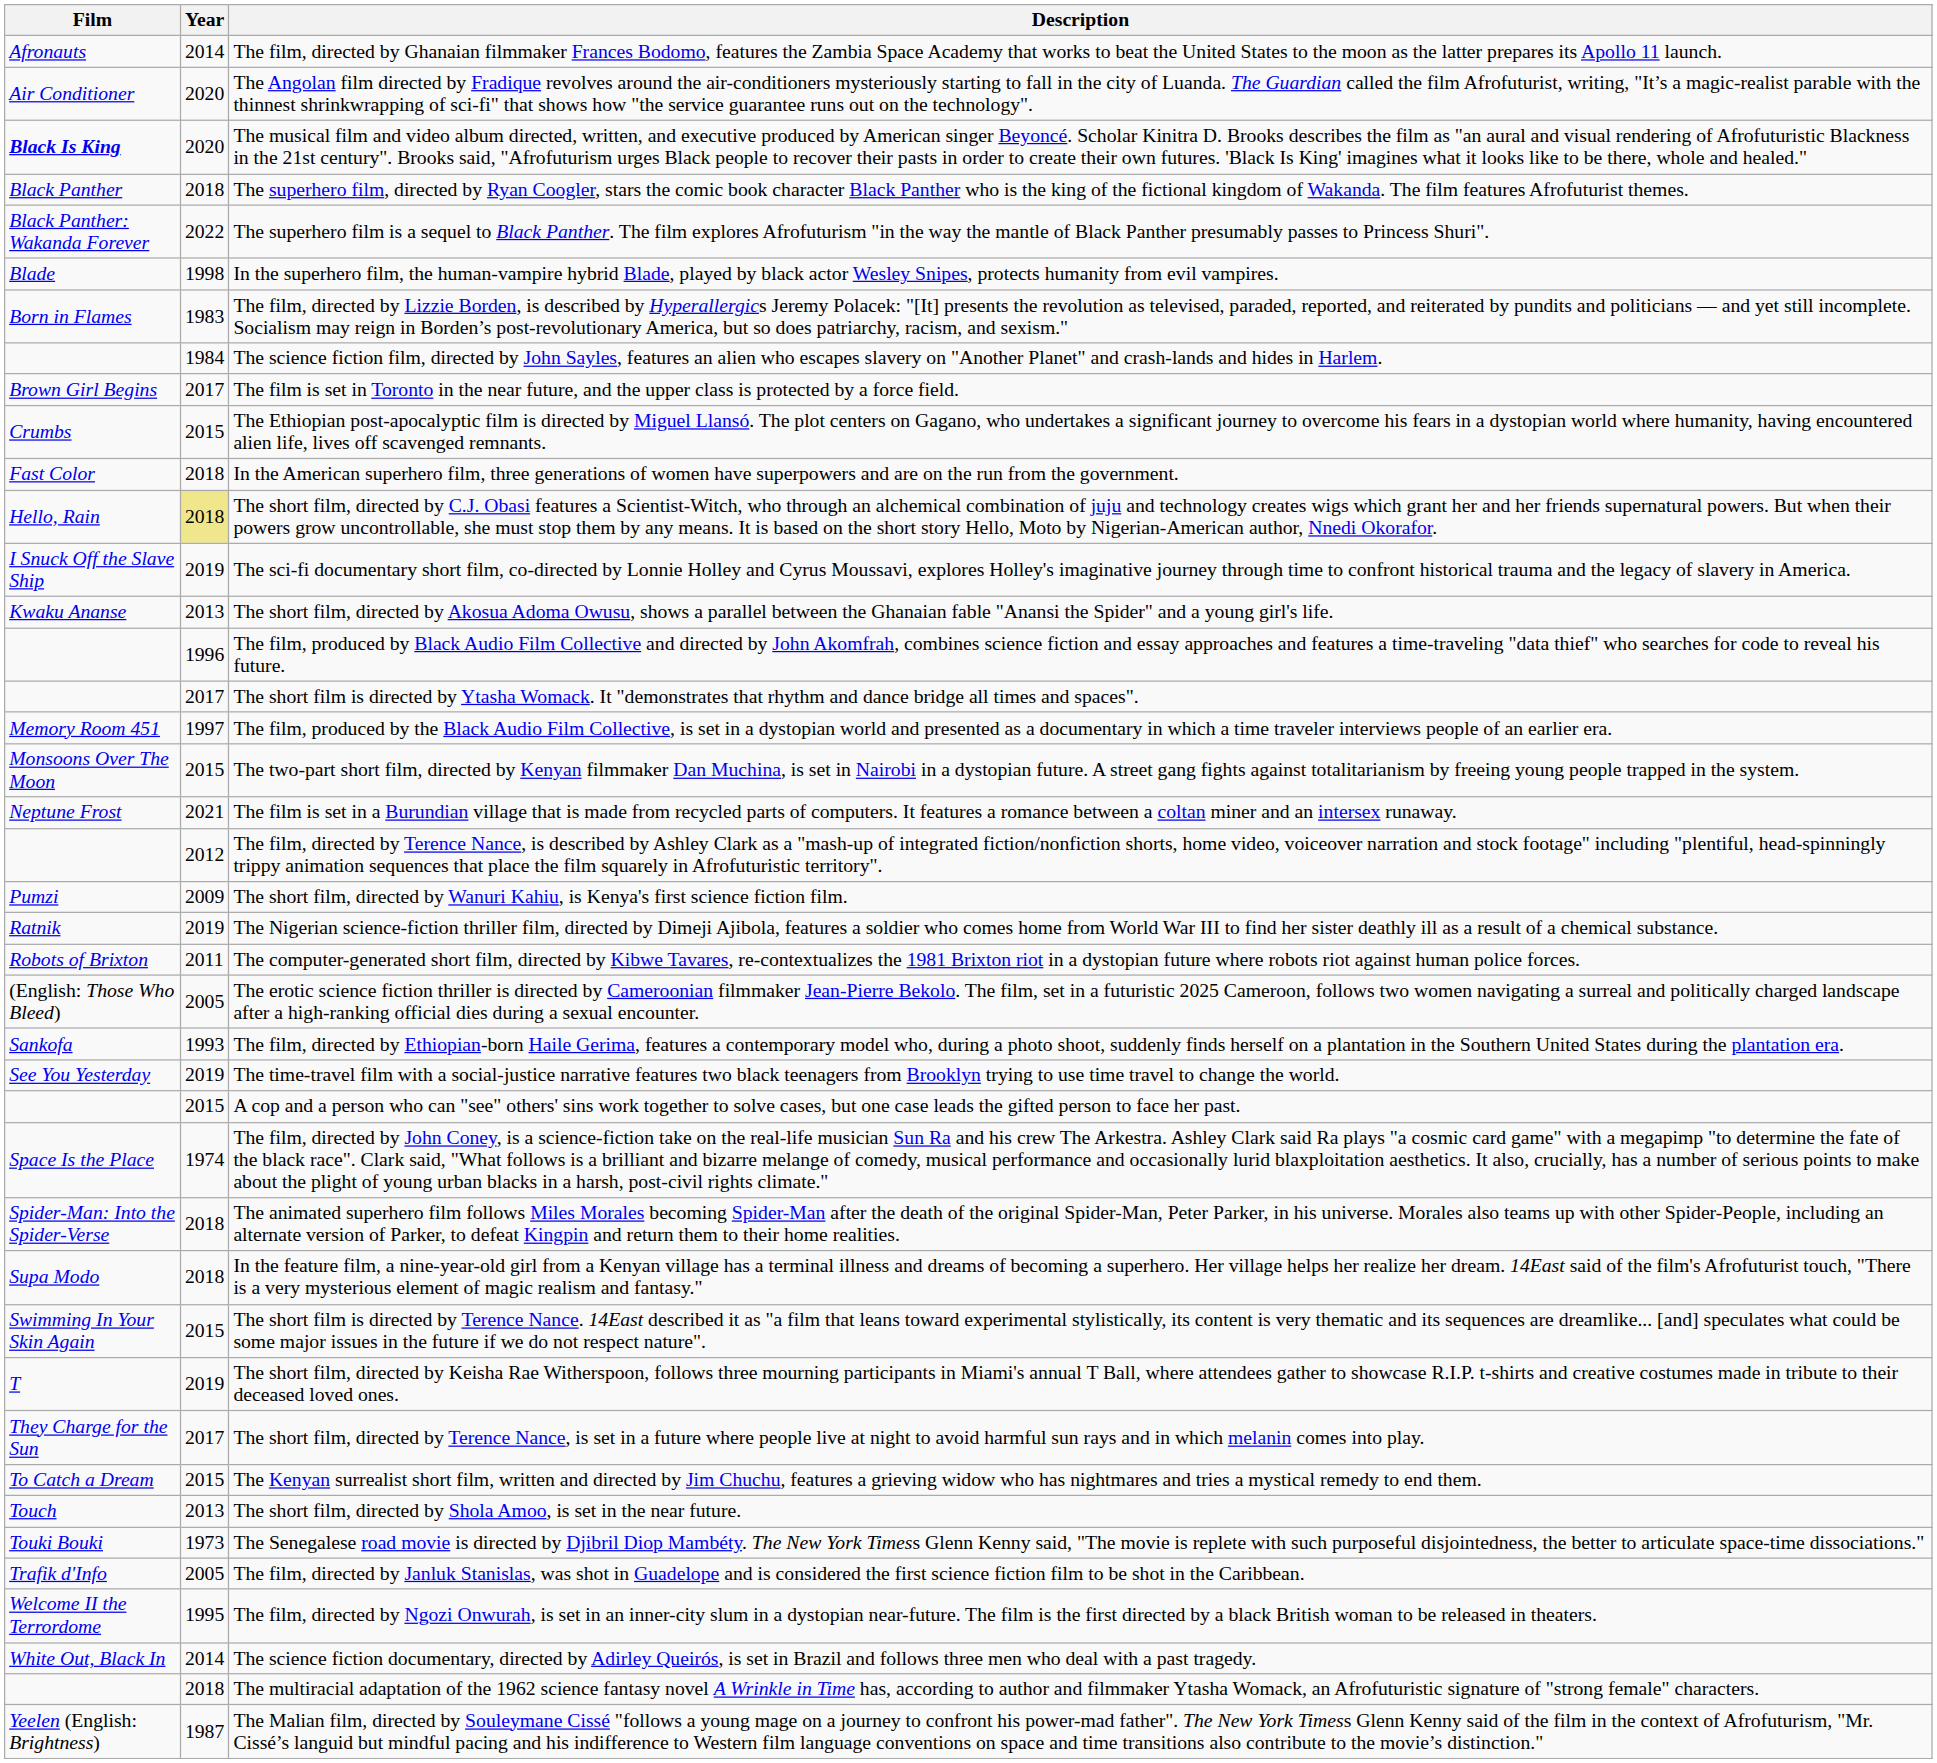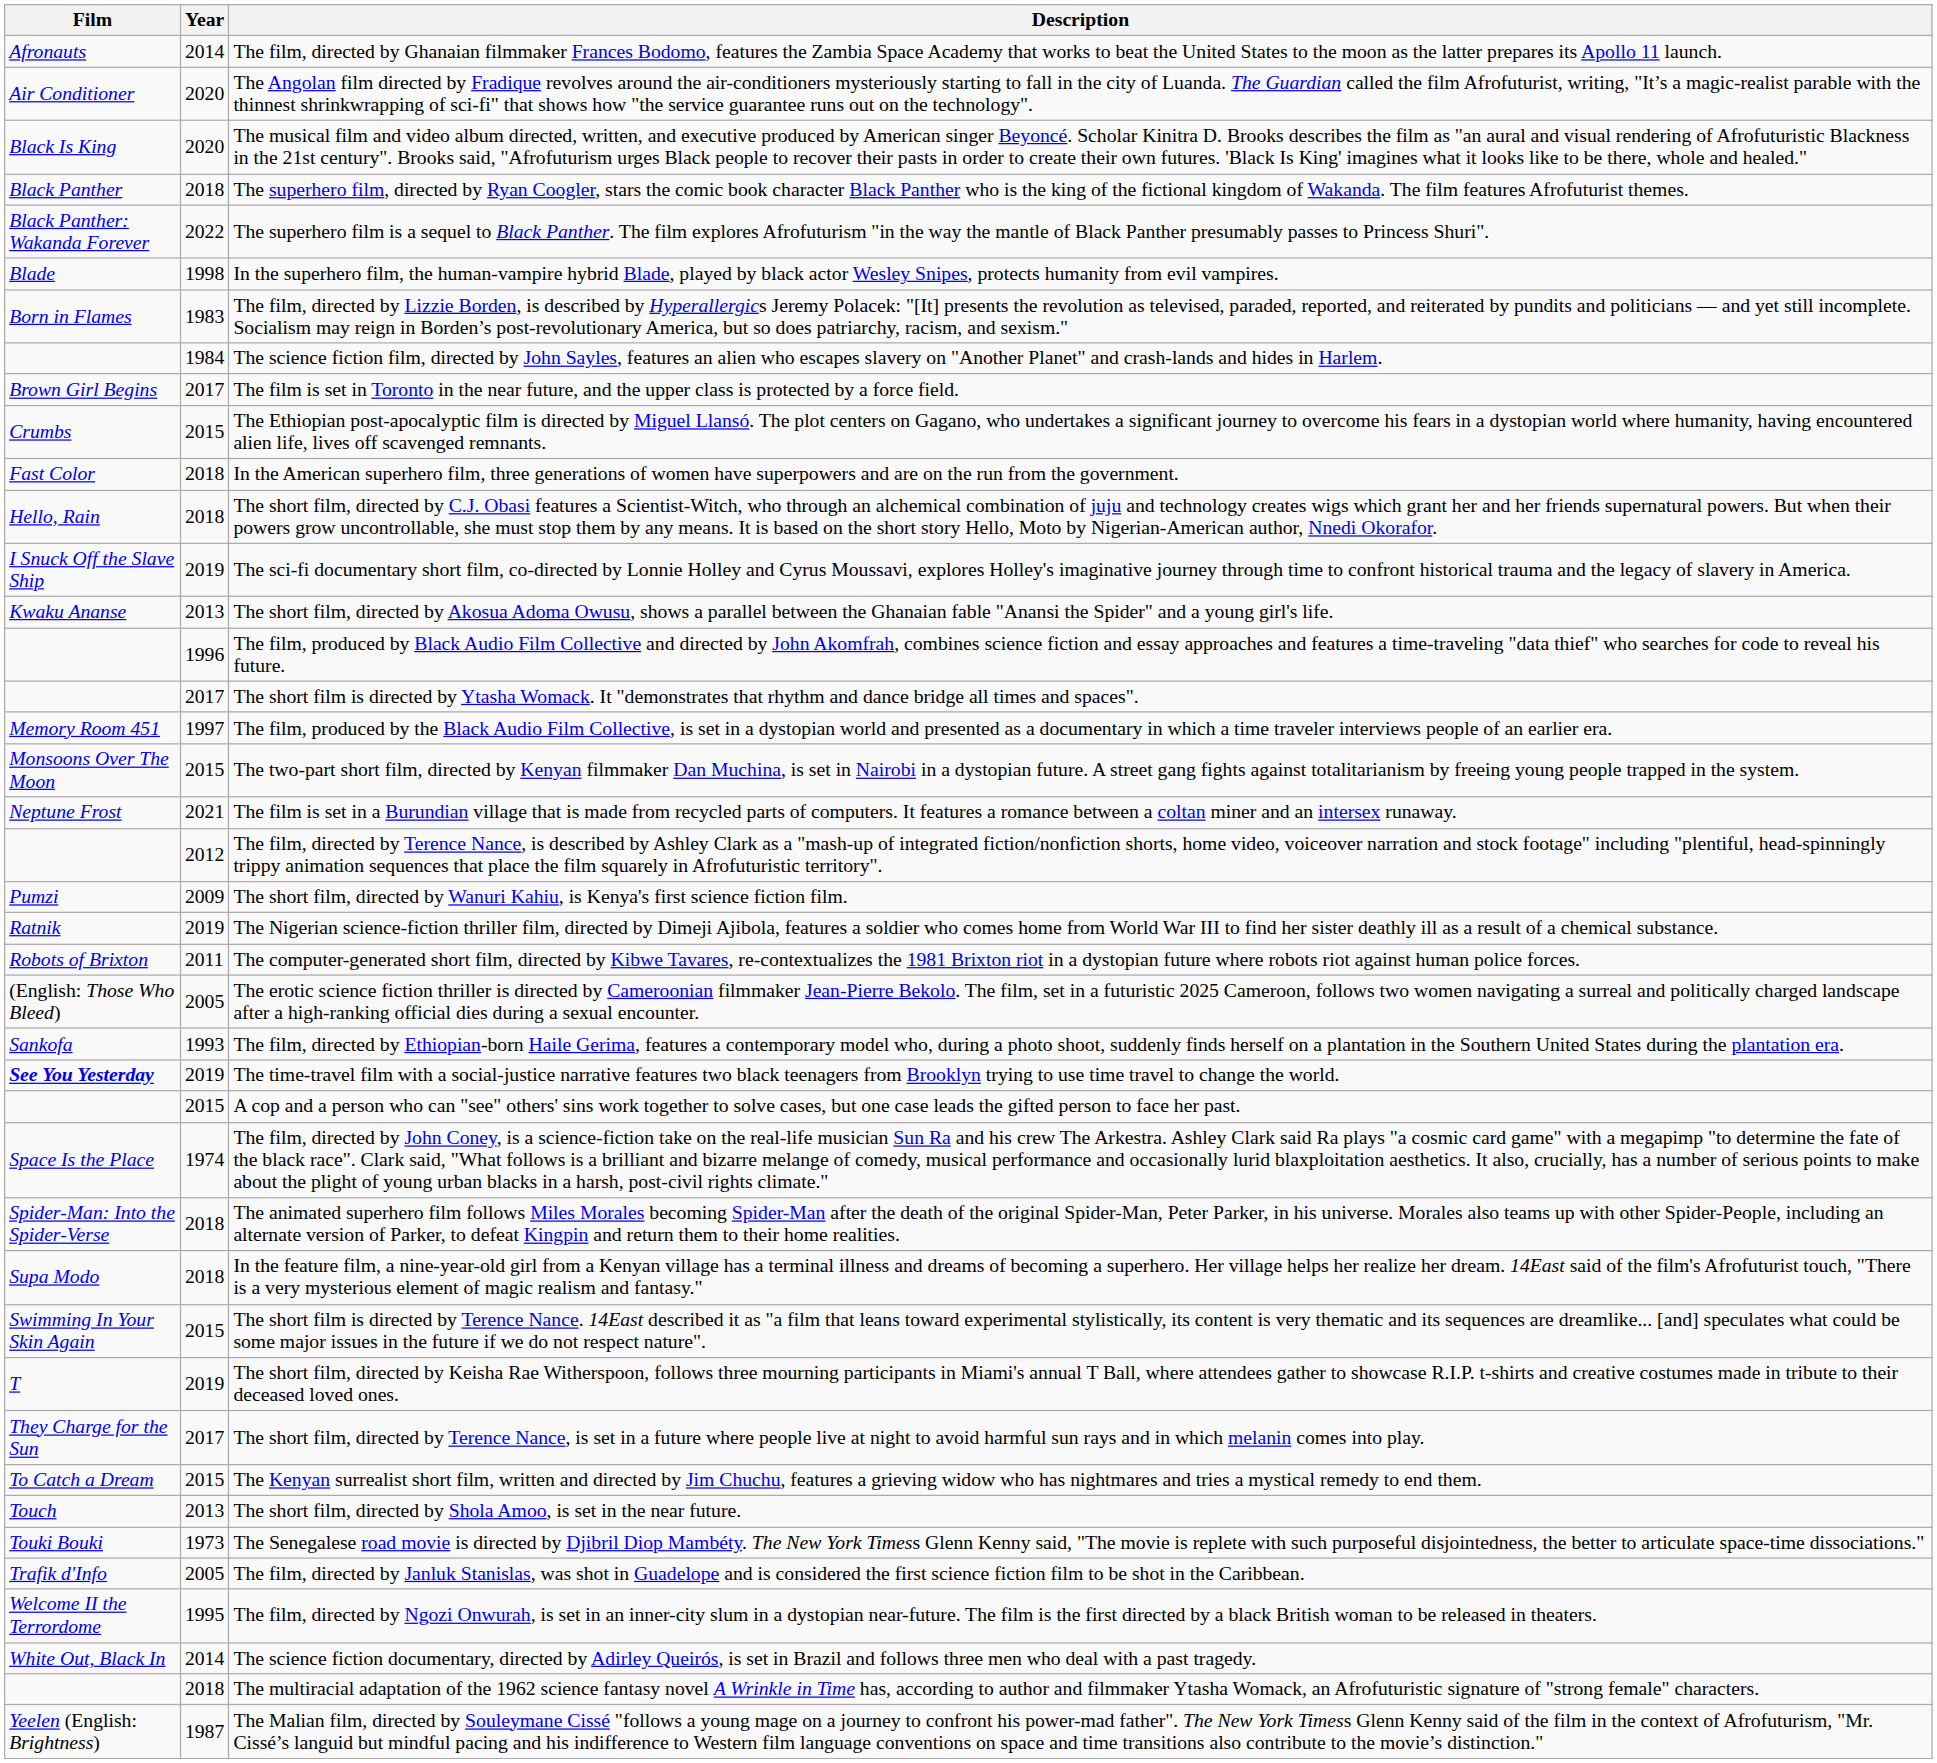(65, 146) bold -> (63, 146) normal
(205, 516) khaki background -> (205, 516) no background
(80, 1075) normal -> (81, 1075) bold
